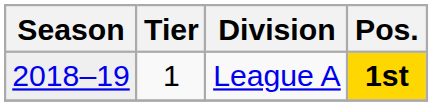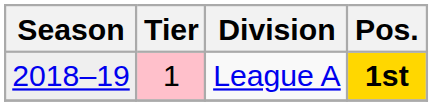(171, 76) no background -> (171, 76) pink background
